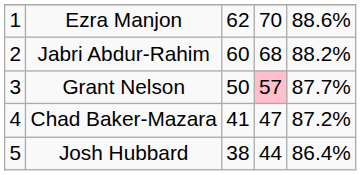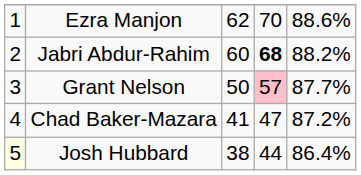(271, 53) normal -> (271, 53) bold
(15, 152) no background -> (15, 152) lightyellow background
